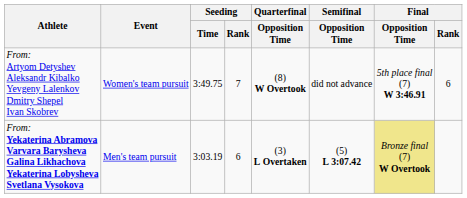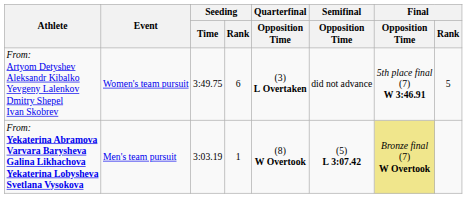(238, 84) 7 -> (238, 84) 6
(280, 84) (8) W Overtook -> (280, 84) (3) L Overtaken
(448, 84) 6 -> (448, 84) 5
(238, 157) 6 -> (238, 157) 1
(280, 157) (3) L Overtaken -> (280, 157) (8) W Overtook
